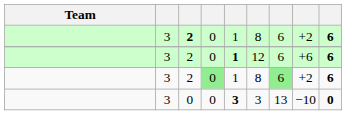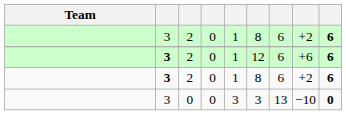(190, 36) bold -> (190, 36) normal
(167, 57) normal -> (167, 57) bold
(235, 57) bold -> (235, 57) normal
(167, 78) normal -> (167, 78) bold
(213, 78) lightgreen background -> (213, 78) no background
(281, 78) lightgreen background -> (281, 78) no background
(235, 99) bold -> (235, 99) normal
